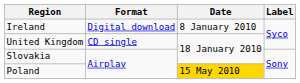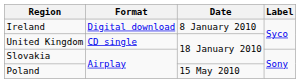(210, 71) gold background -> (210, 71) no background
